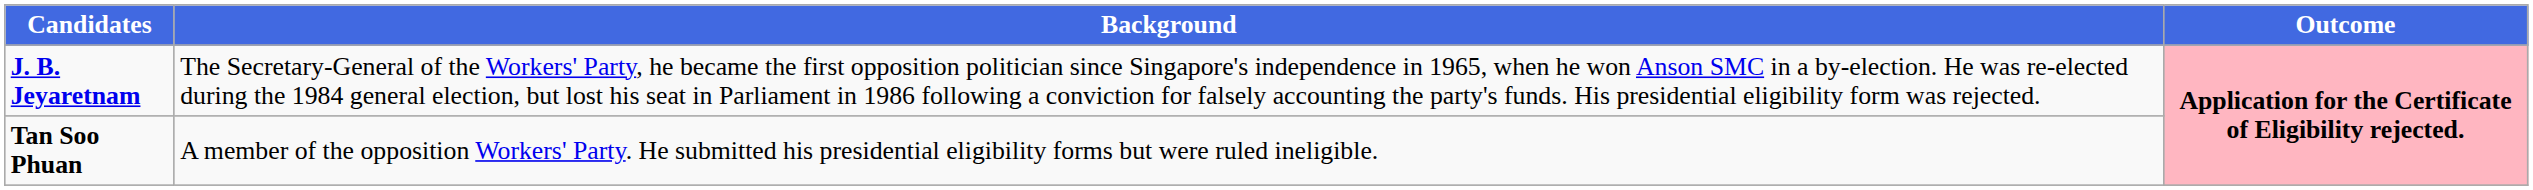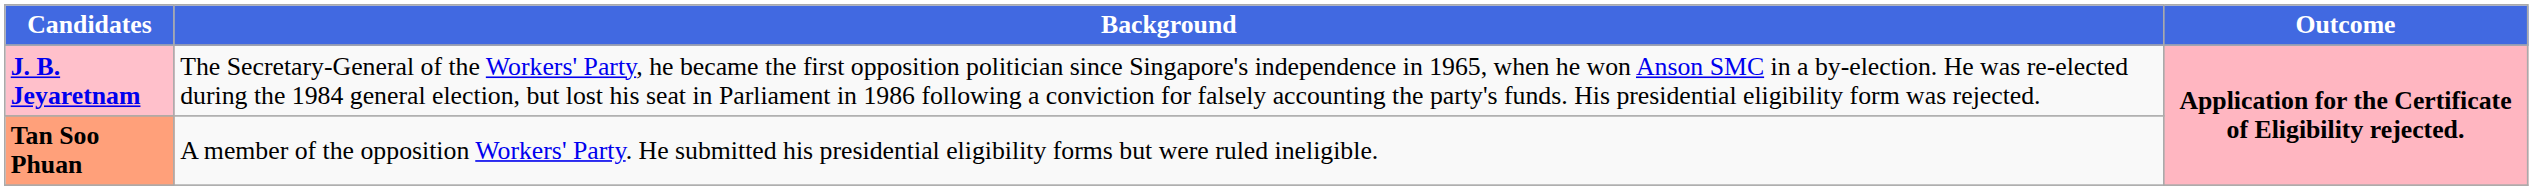(76, 80) no background -> (76, 80) pink background
(55, 150) no background -> (55, 150) lightsalmon background
